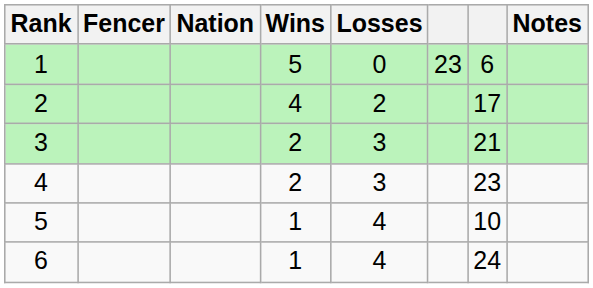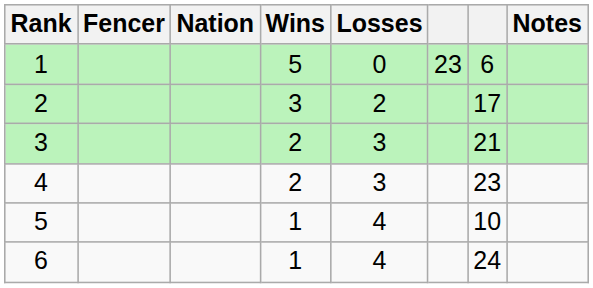(295, 103) 4 -> (295, 103) 3
